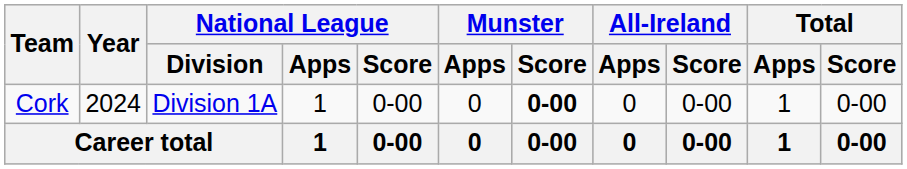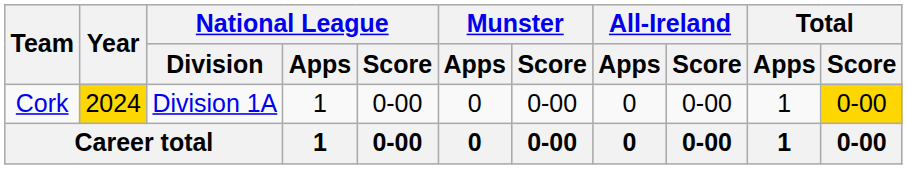(113, 103) no background -> (113, 103) gold background
(552, 103) bold -> (552, 103) normal
(862, 103) no background -> (862, 103) gold background
